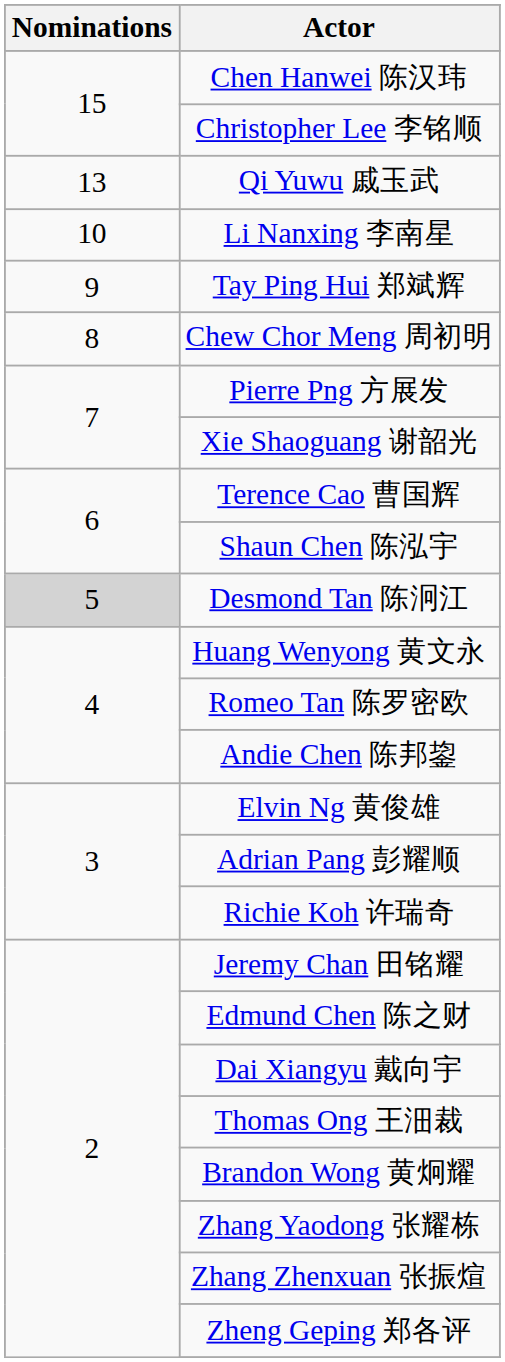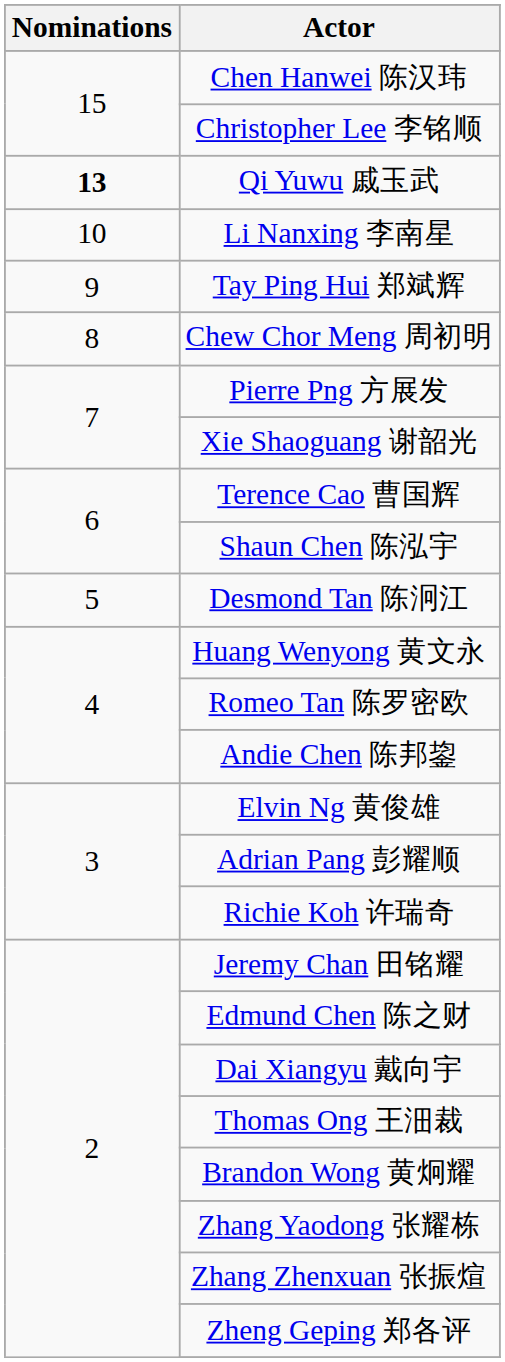(92, 181) normal -> (92, 181) bold
(92, 599) lightgrey background -> (92, 599) no background
